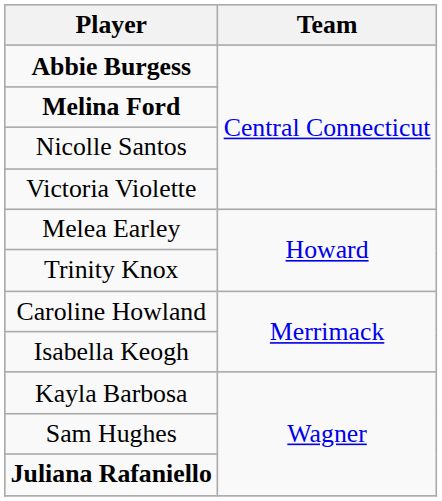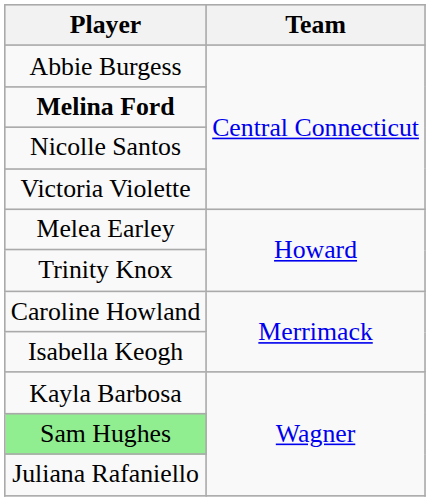(111, 65) bold -> (106, 65) normal
(111, 433) no background -> (106, 433) lightgreen background
(111, 474) bold -> (106, 474) normal
